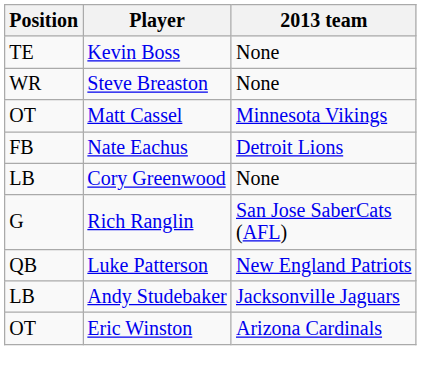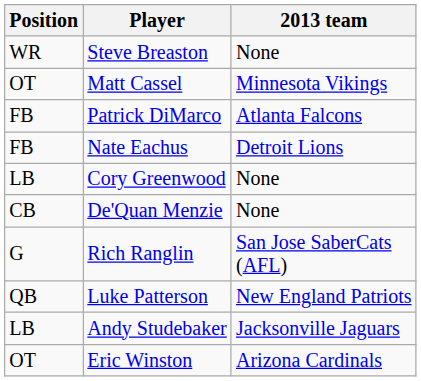- row: (134, 52)
+ row: (154, 115)
+ row: (155, 210)
